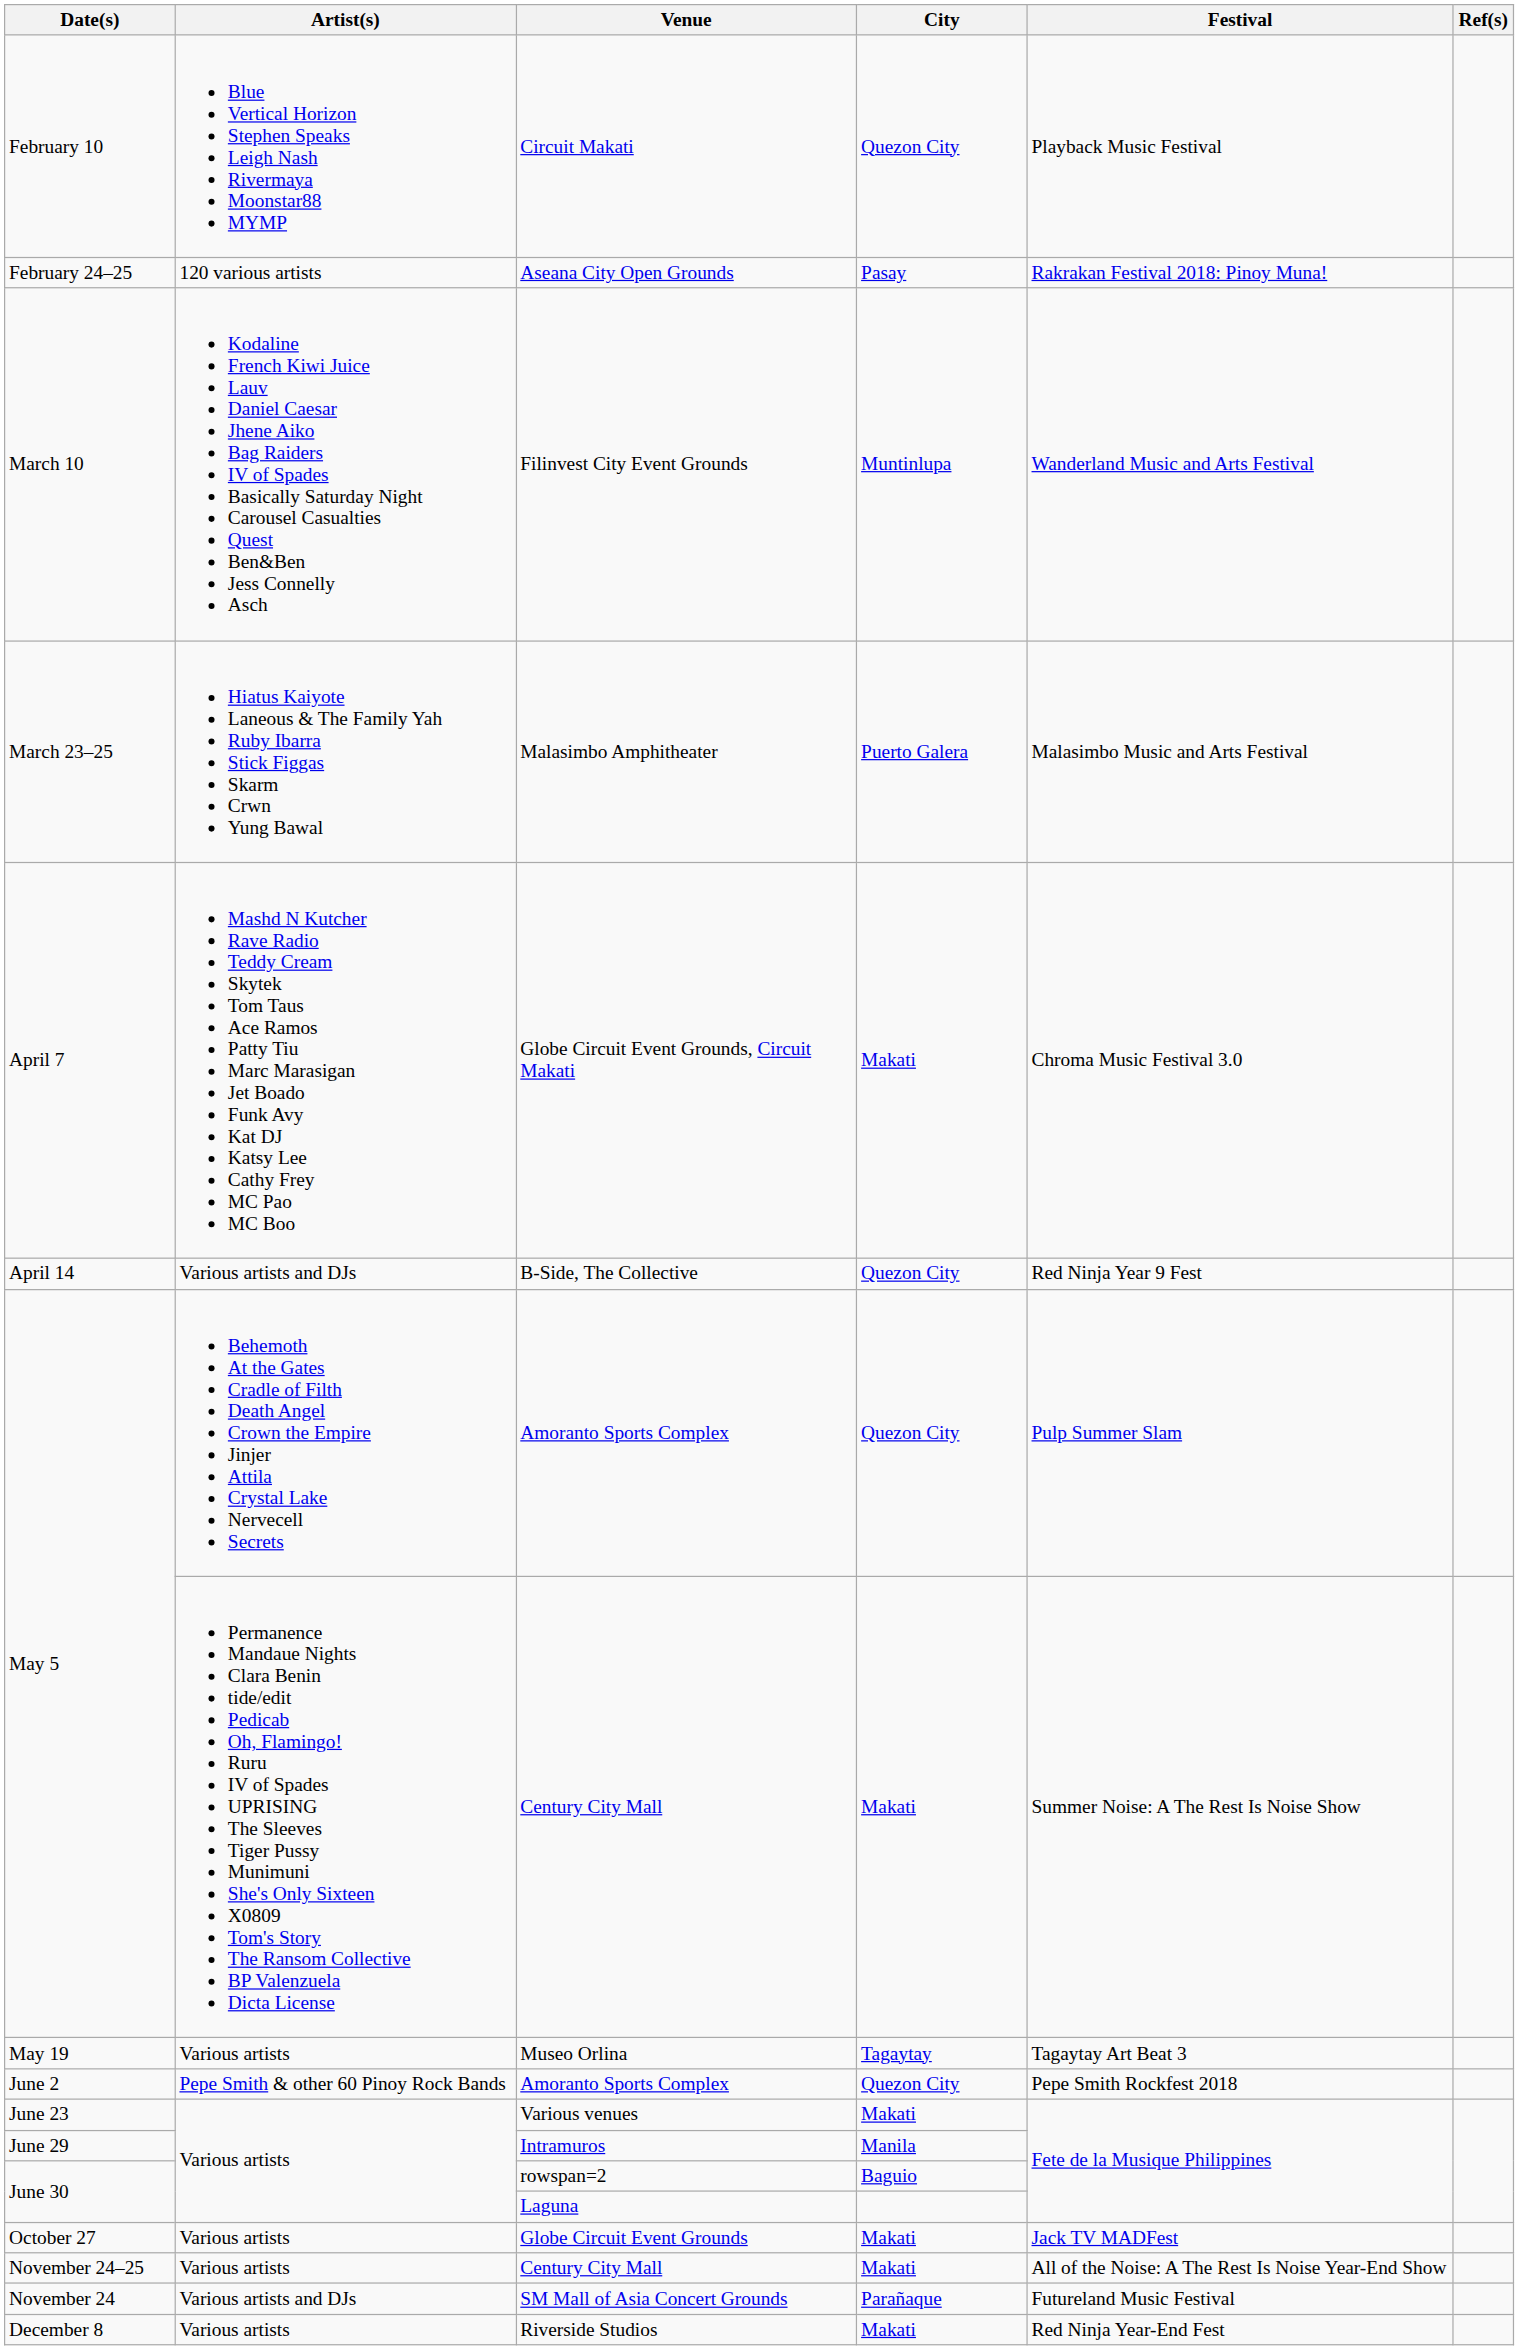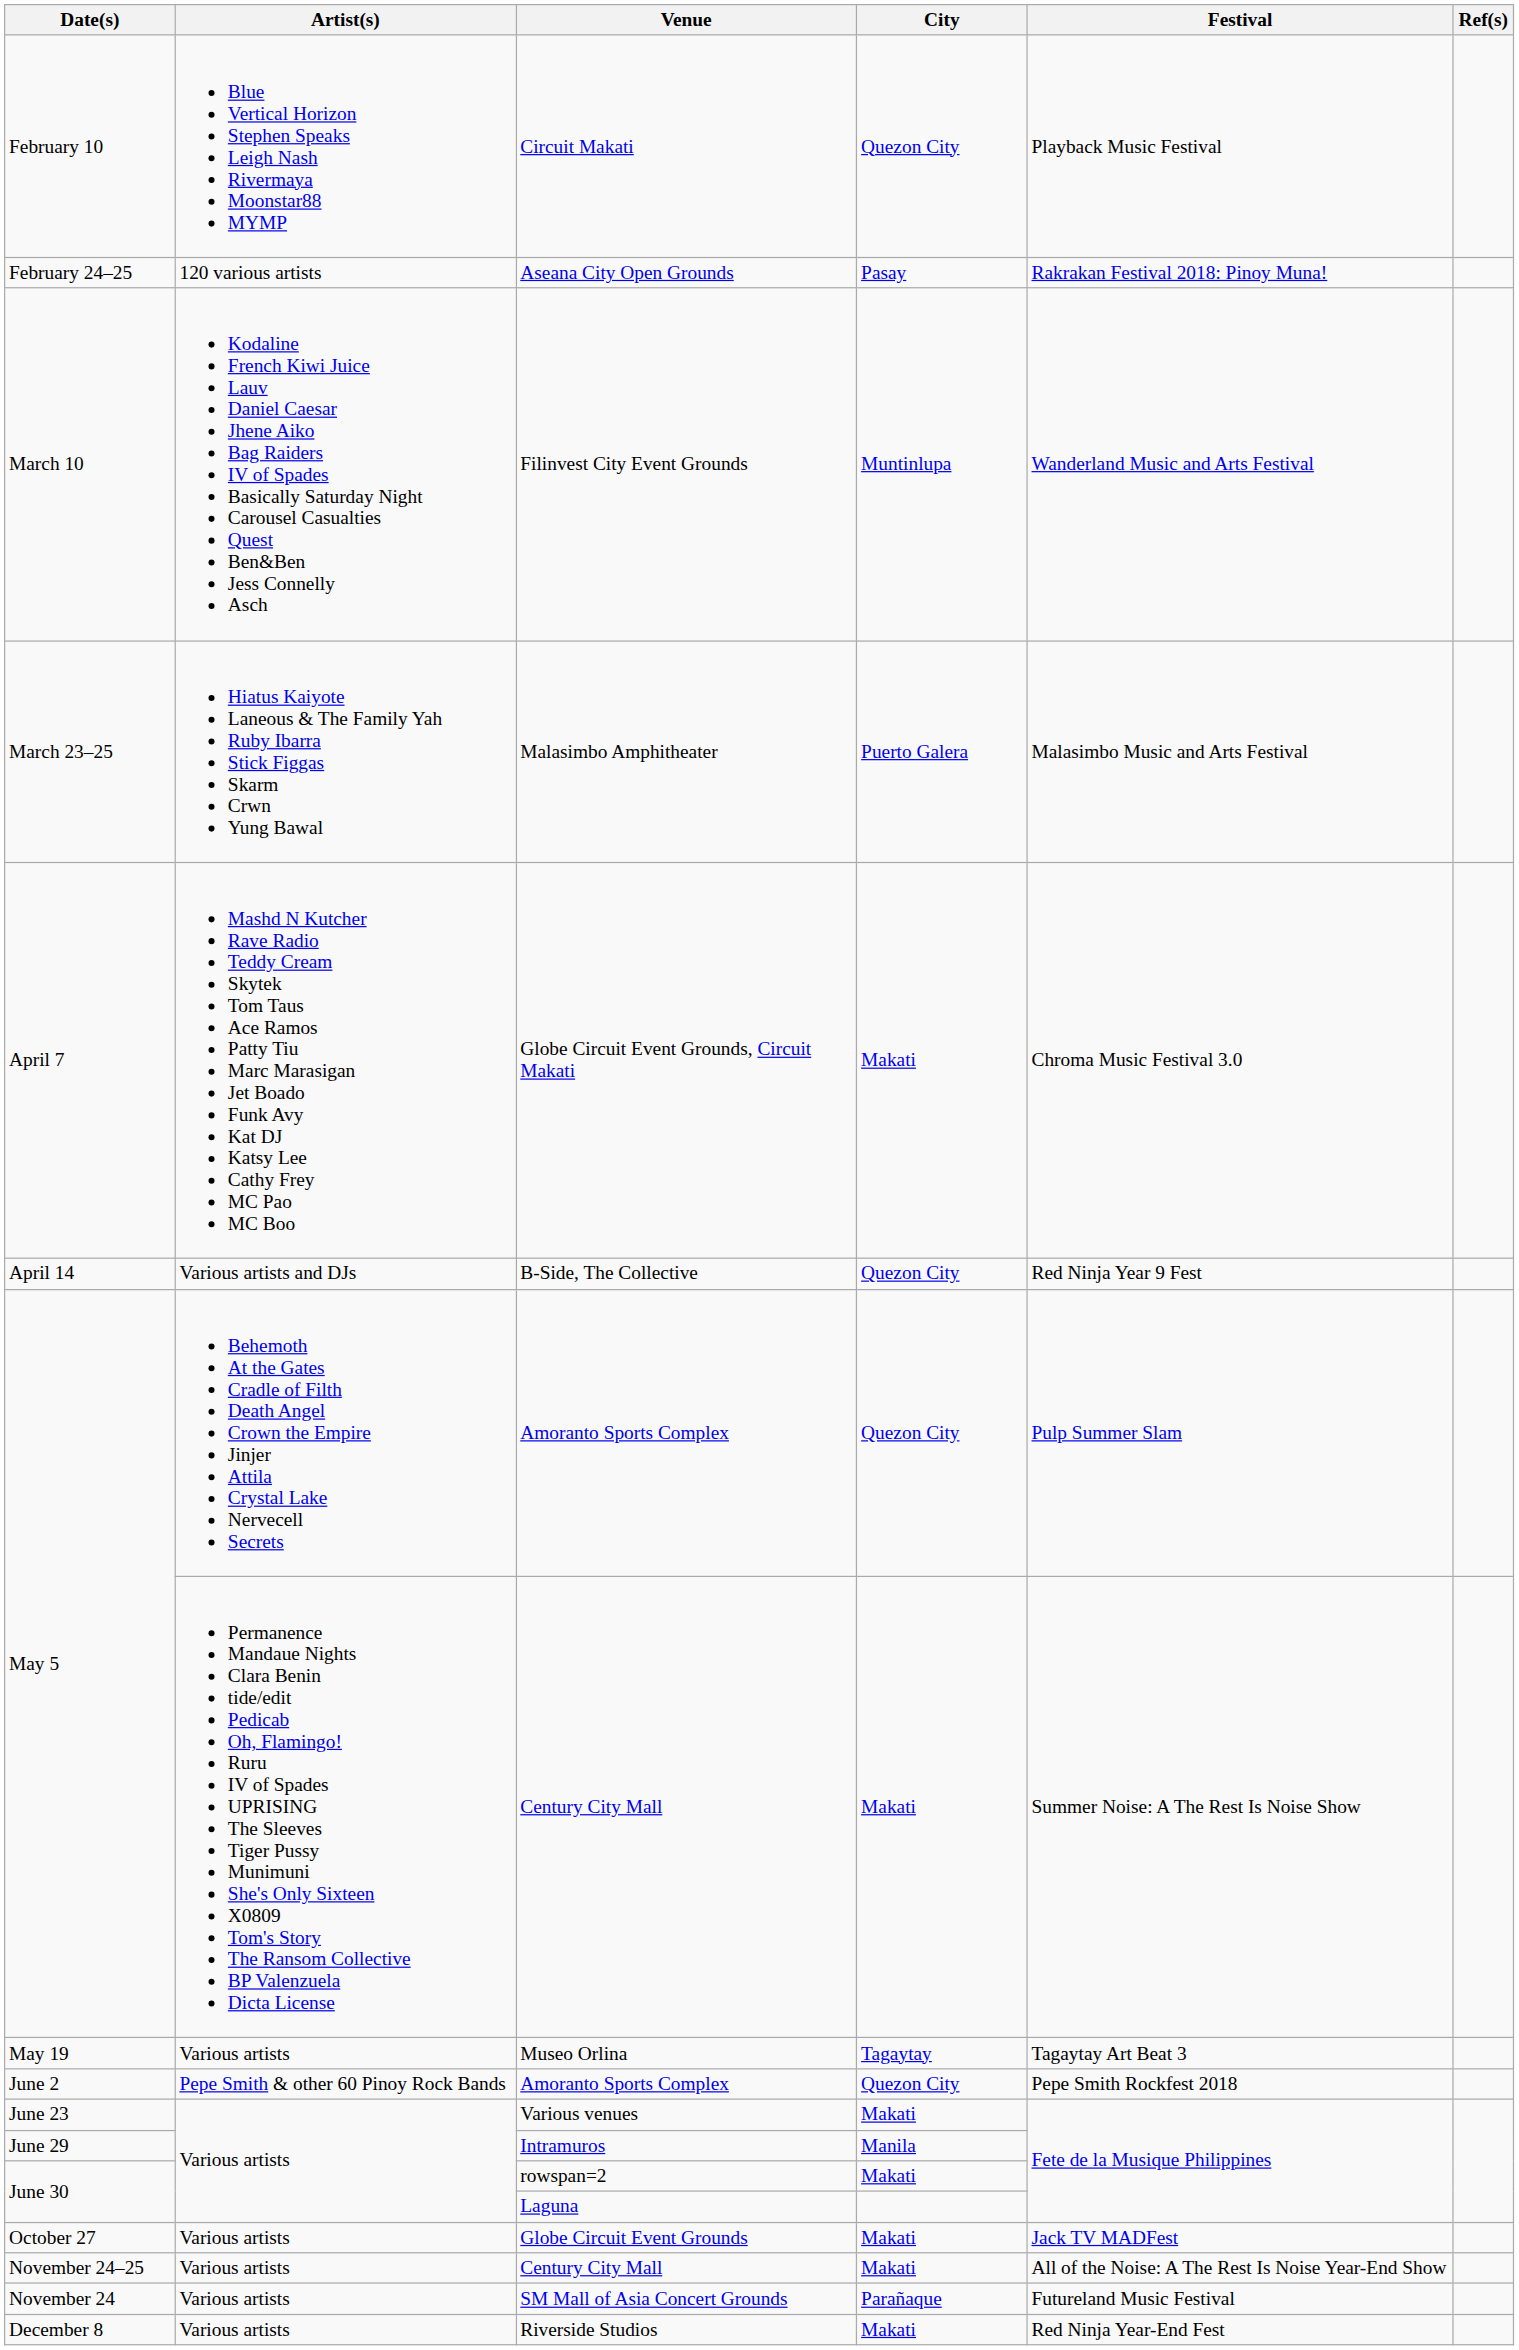(889, 2175) Baguio -> (889, 2175) Makati
(268, 2298) Various artists and DJs -> (235, 2298) Various artists
